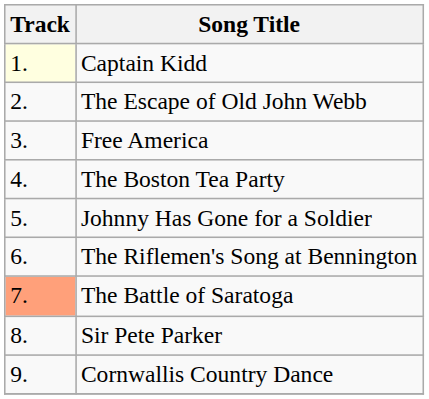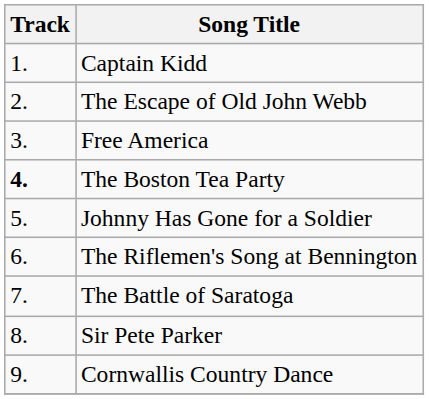(19, 62) lightyellow background -> (19, 62) no background
(19, 179) normal -> (19, 179) bold
(19, 296) lightsalmon background -> (19, 296) no background
